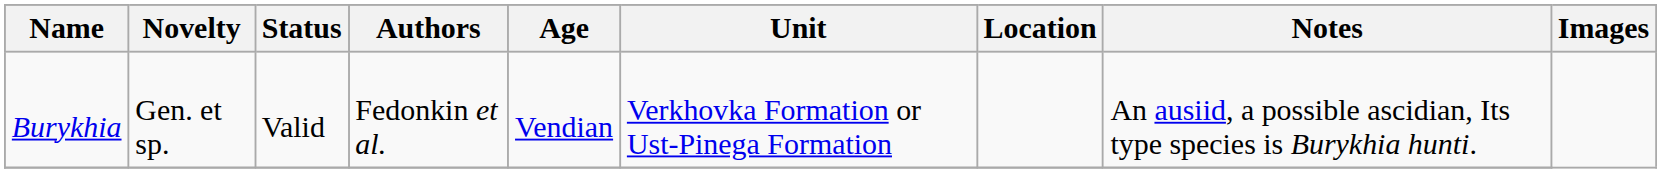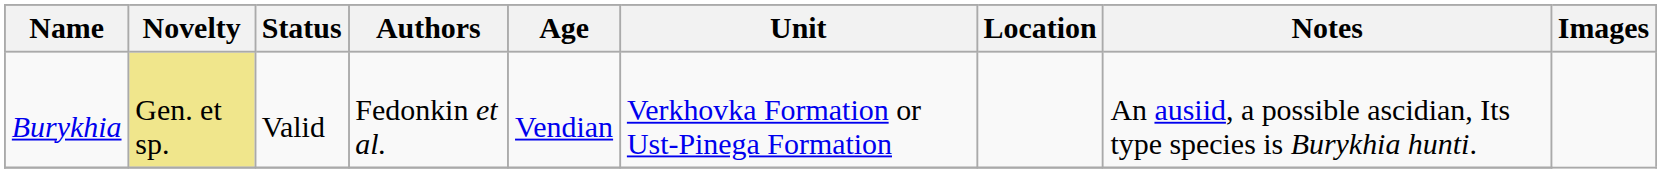(179, 126) no background -> (179, 126) khaki background
